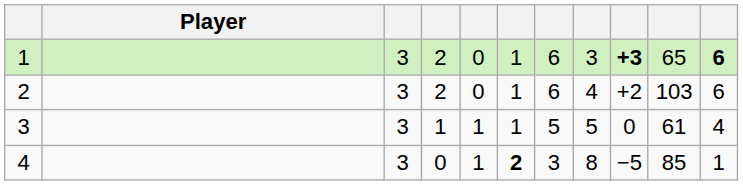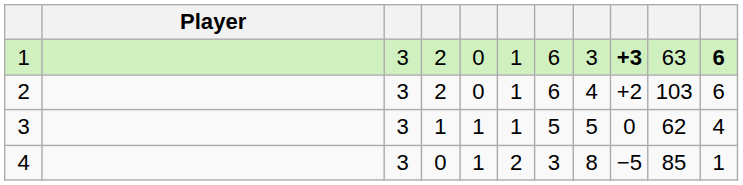(674, 57) 65 -> (674, 57) 63
(674, 127) 61 -> (674, 127) 62
(516, 162) bold -> (516, 162) normal
